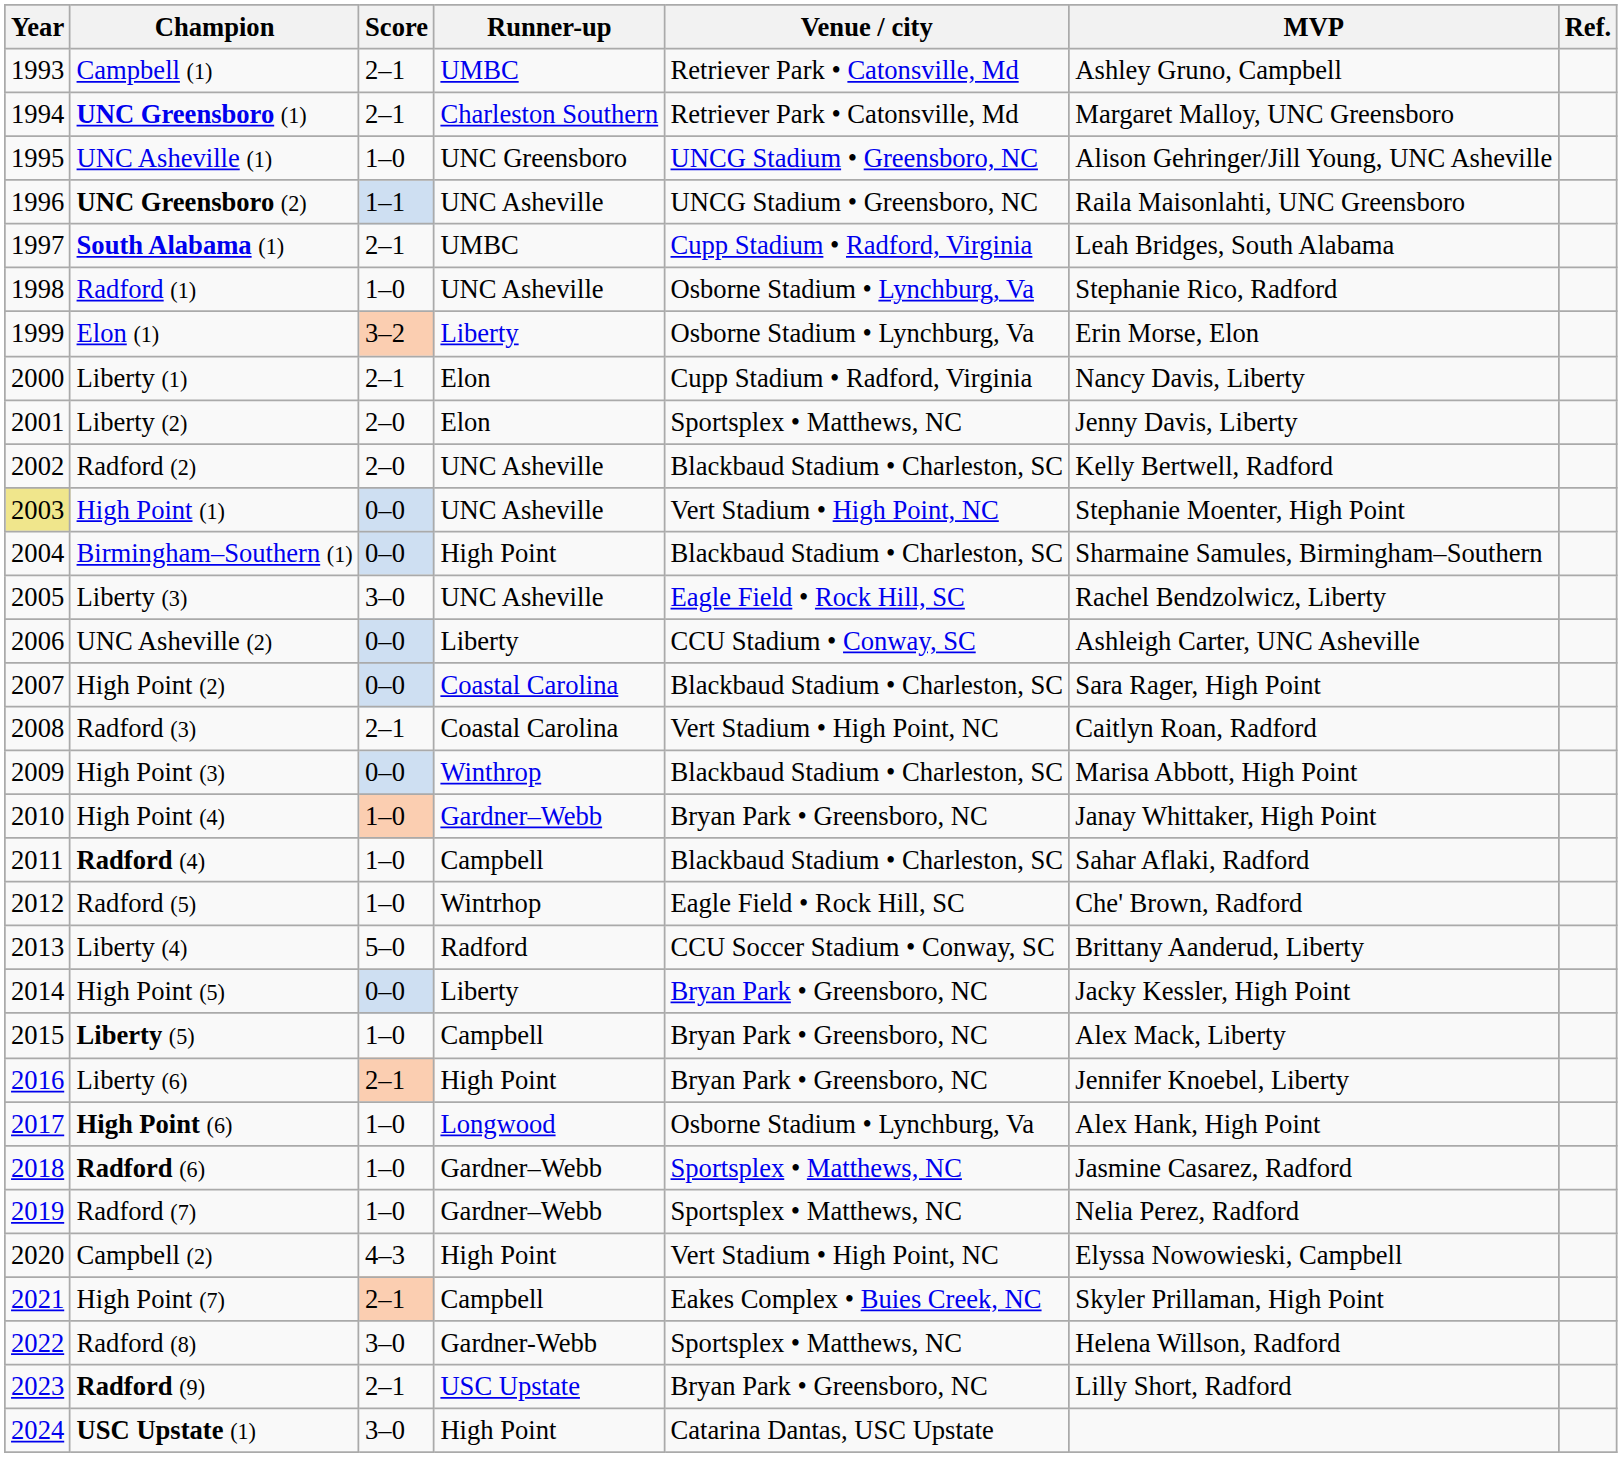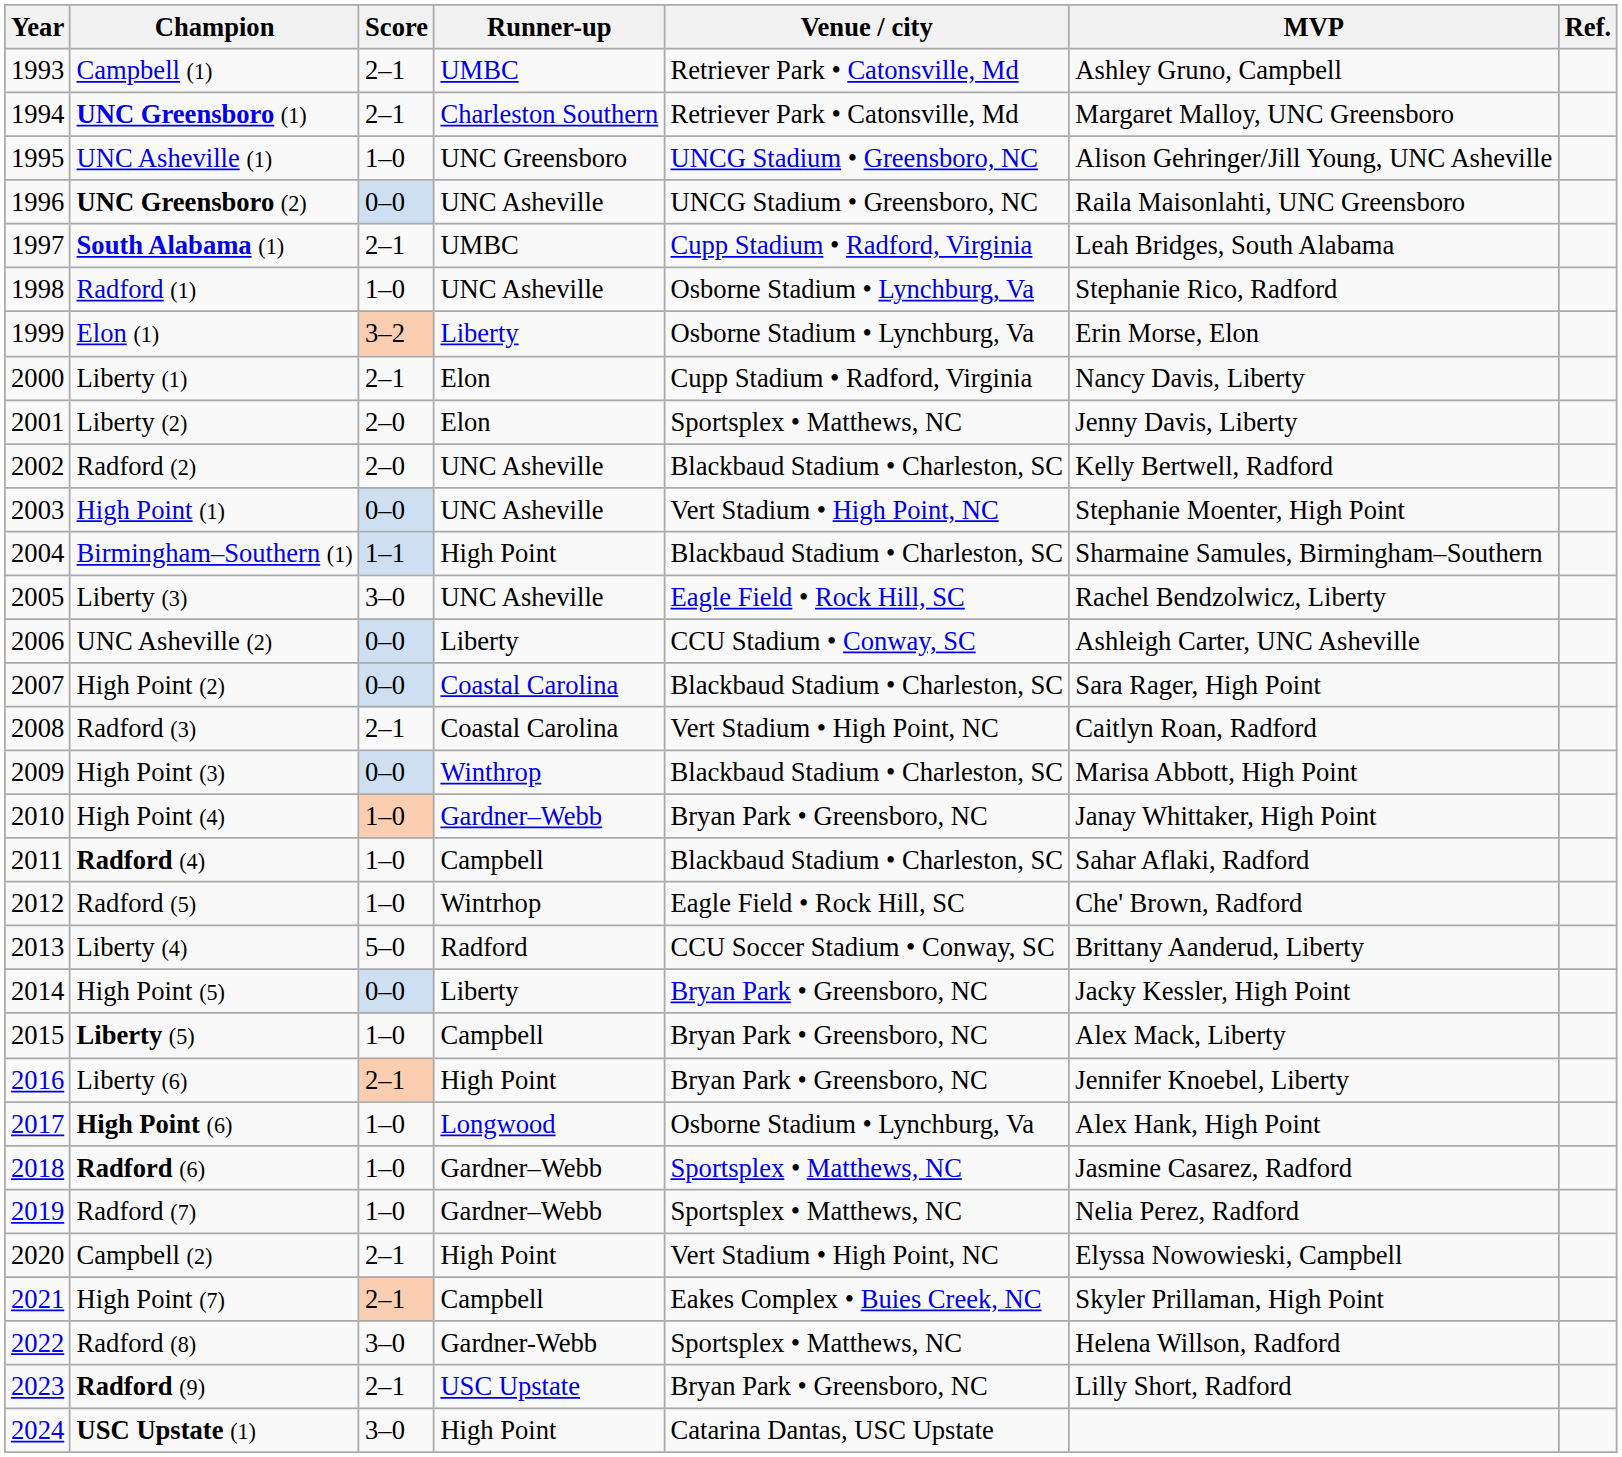(385, 202) 1–1 -> (385, 202) 0–0
(38, 509) khaki background -> (38, 509) no background
(385, 552) 0–0 -> (385, 552) 1–1
(385, 1254) 4–3 -> (385, 1254) 2–1
